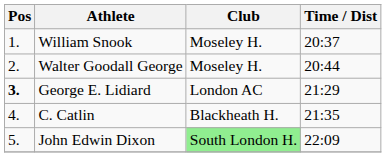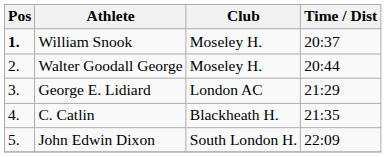(14, 41) normal -> (14, 41) bold
(14, 90) bold -> (14, 90) normal
(243, 139) lightgreen background -> (243, 139) no background
